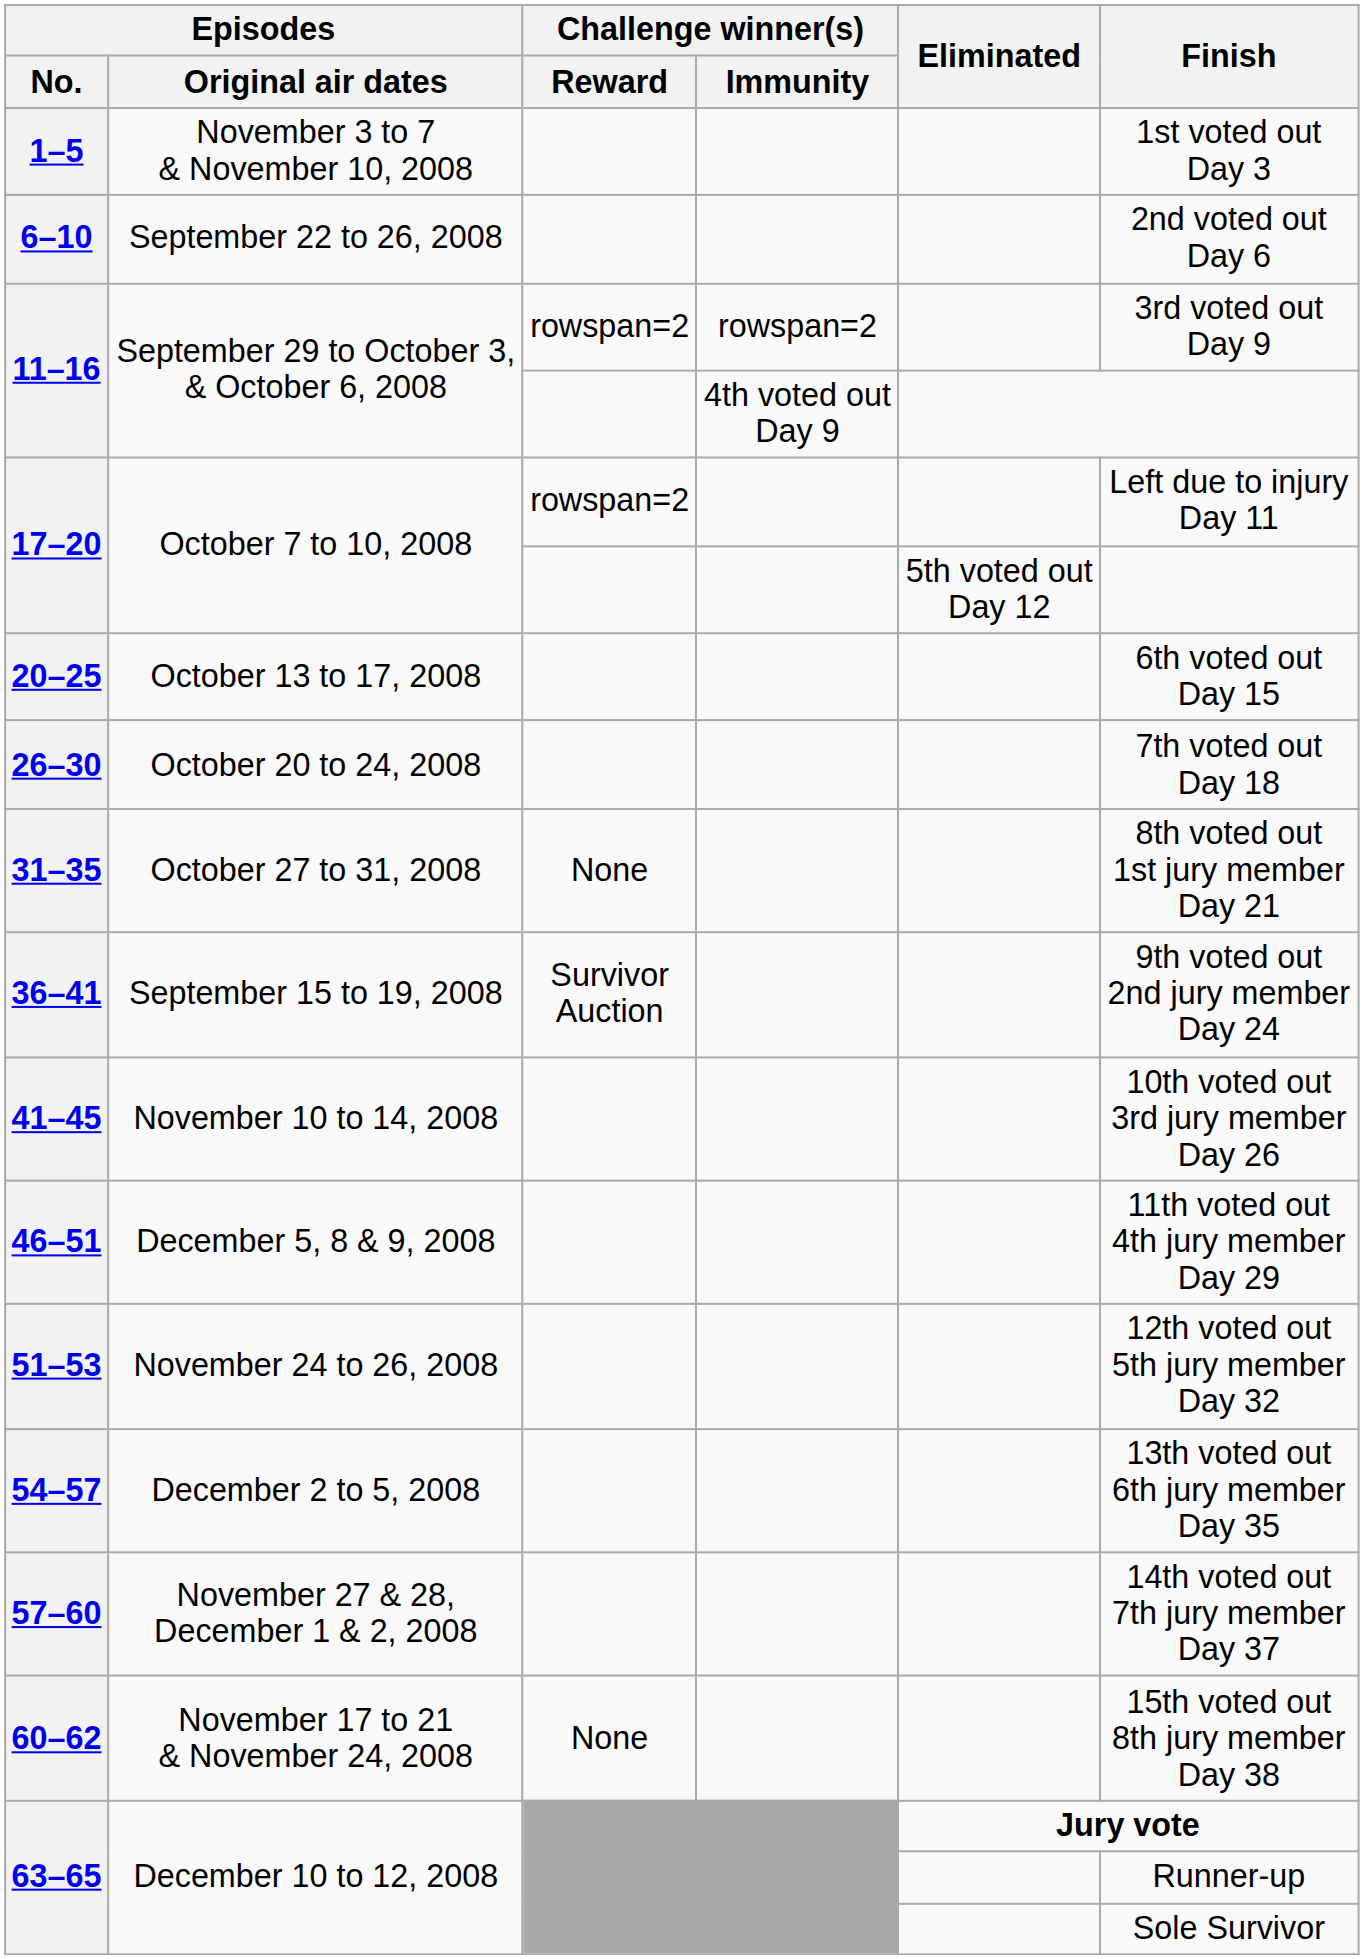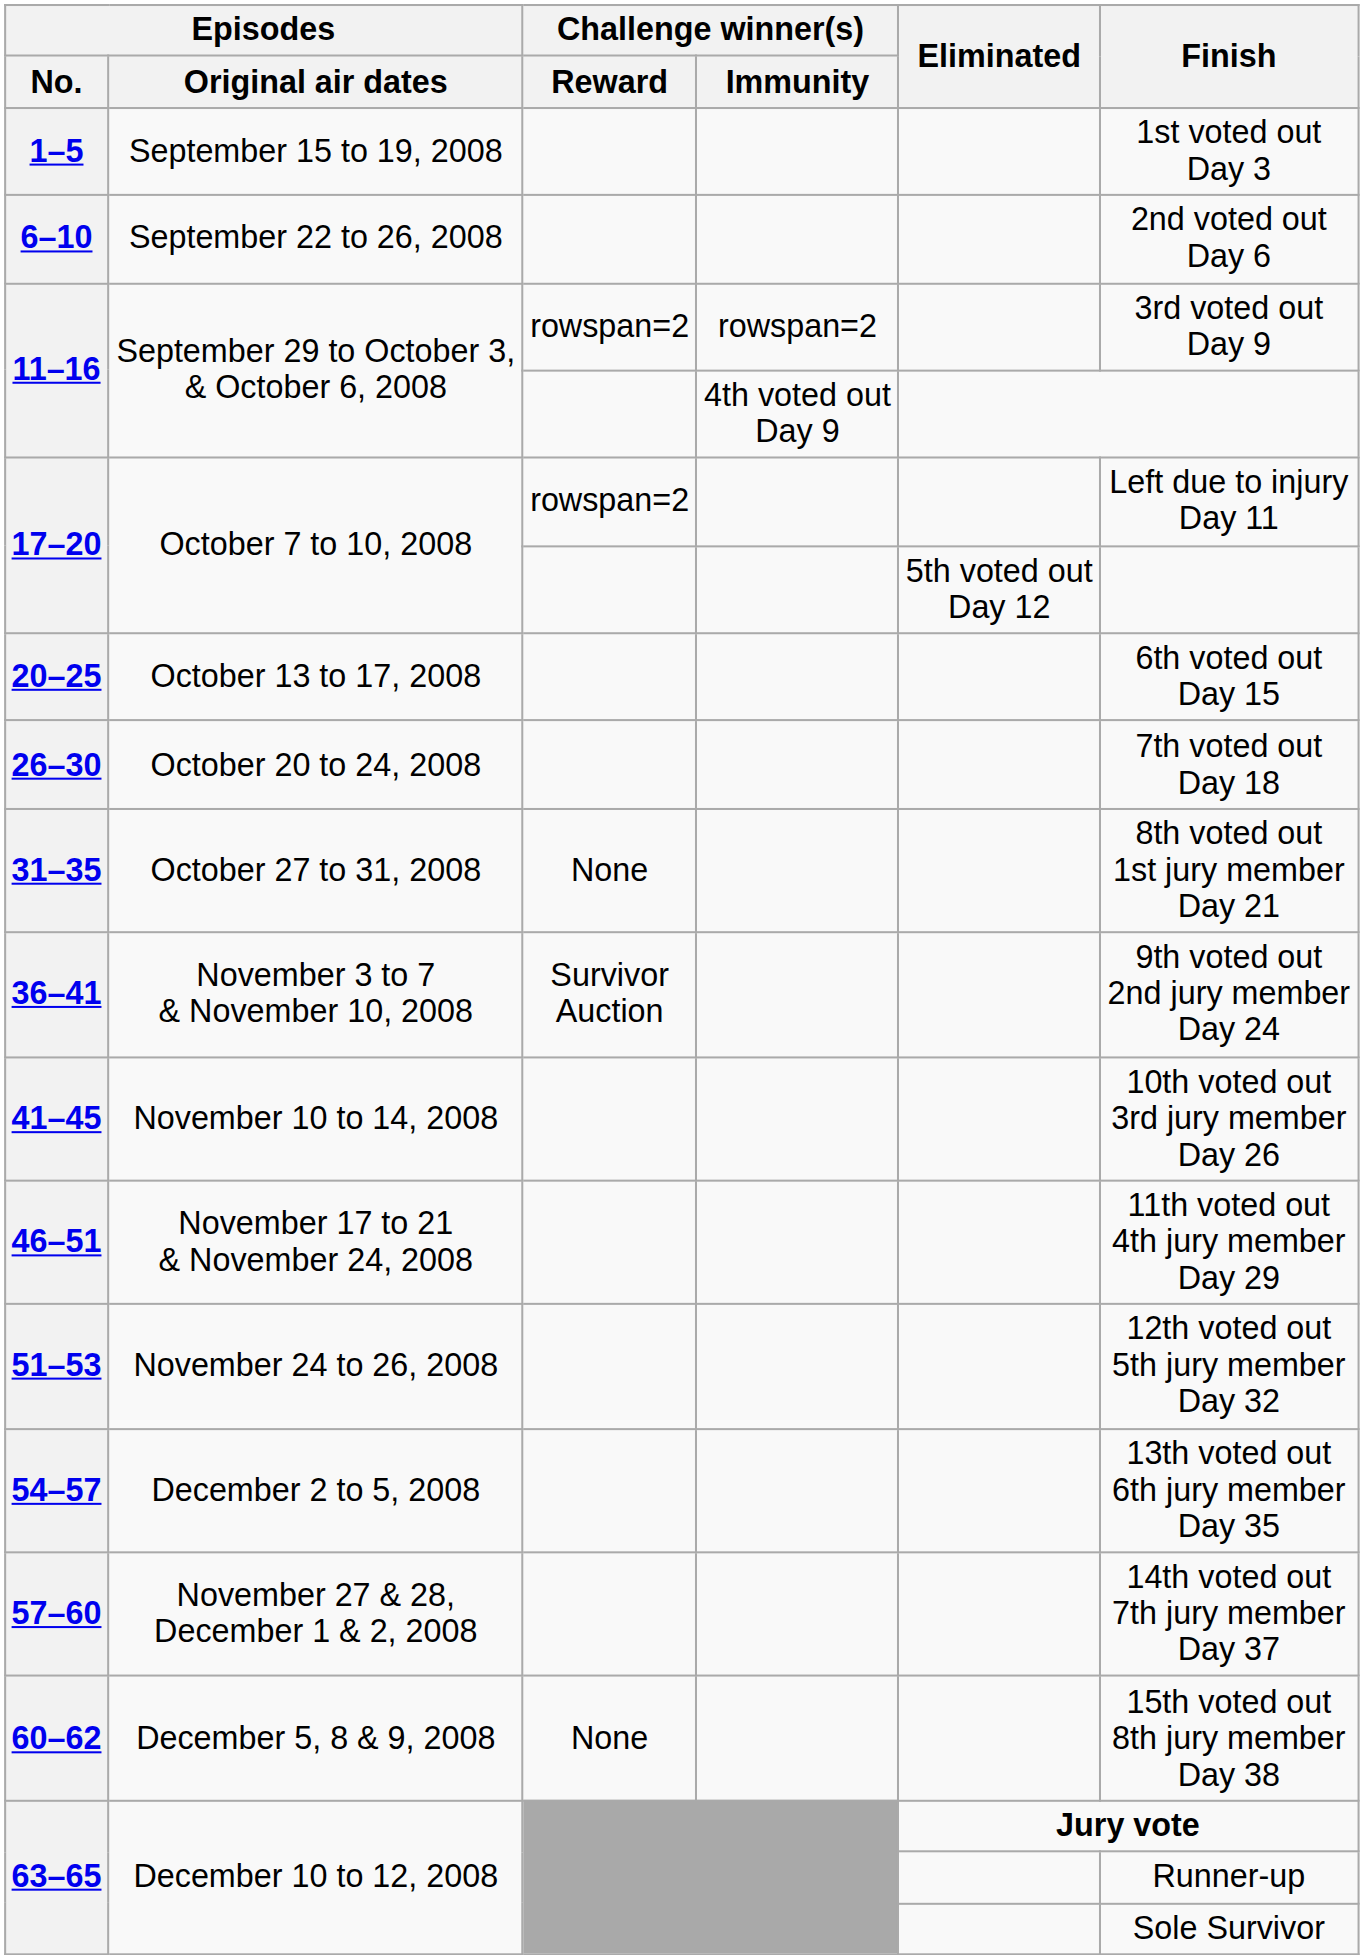(316, 150) November 3 to 7 & November 10, 2008 -> (316, 150) September 15 to 19, 2008
(316, 993) September 15 to 19, 2008 -> (316, 993) November 3 to 7 & November 10, 2008
(316, 1241) December 5, 8 & 9, 2008 -> (316, 1241) November 17 to 21 & November 24, 2008
(316, 1737) November 17 to 21 & November 24, 2008 -> (316, 1737) December 5, 8 & 9, 2008
